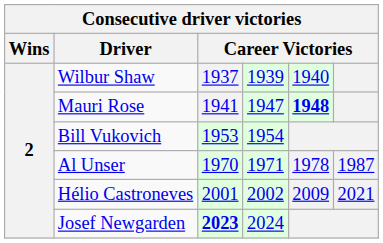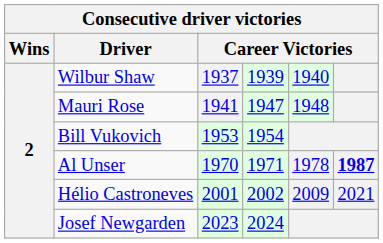(311, 106) bold -> (311, 106) normal
(356, 164) normal -> (356, 164) bold
(220, 223) bold -> (220, 223) normal
